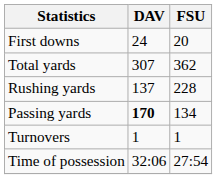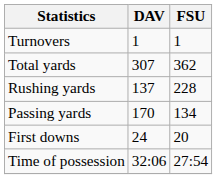rows swapped: (44, 40) <-> (39, 137)
(143, 112) bold -> (143, 112) normal
